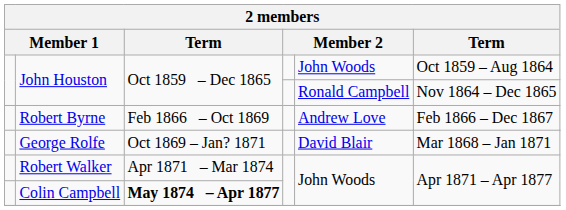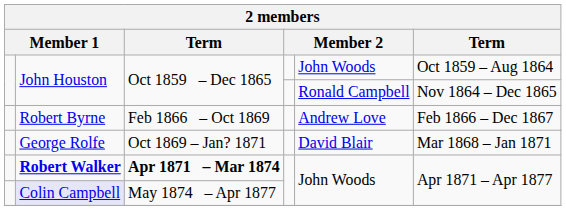(65, 167) normal -> (70, 167) bold
(201, 167) normal -> (204, 167) bold
(70, 192) no background -> (70, 192) lavender background
(203, 192) bold -> (202, 192) normal
